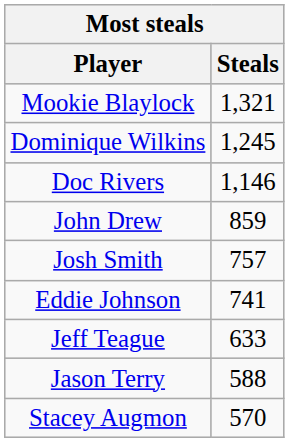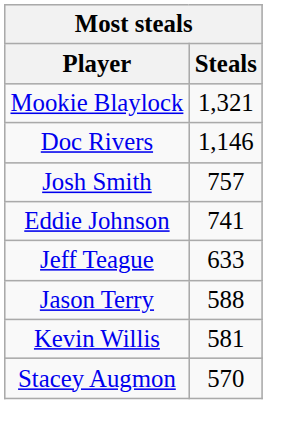- row: (108, 142)
- row: (108, 220)
+ row: (97, 338)
